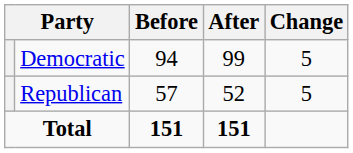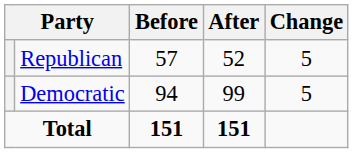rows swapped: (72, 57) <-> (71, 93)
